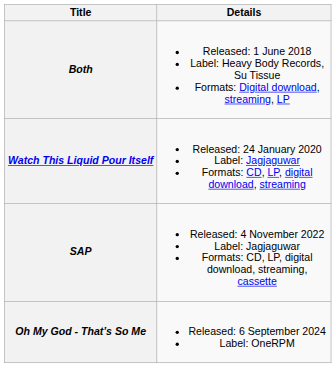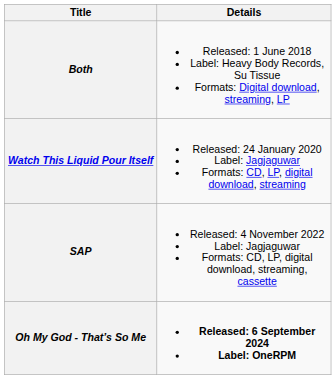(244, 338) normal -> (244, 344) bold
